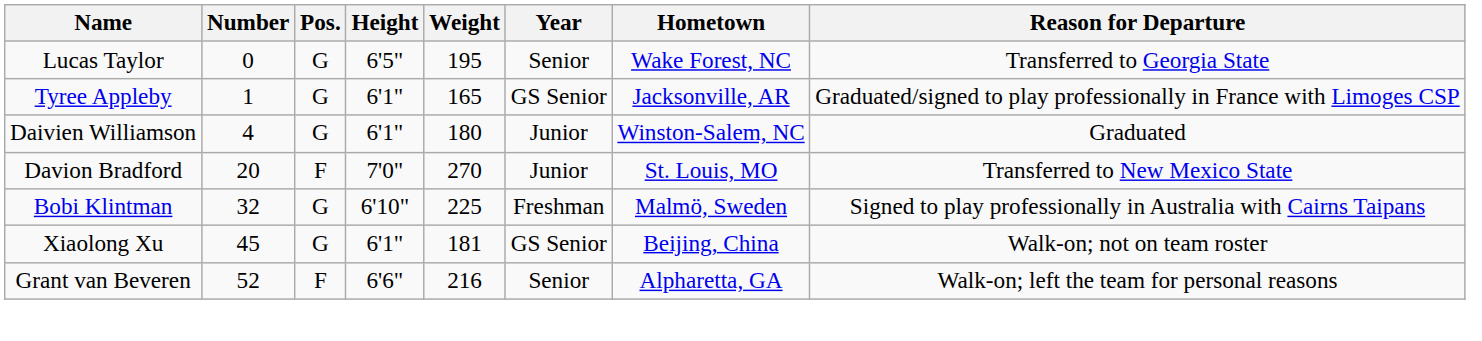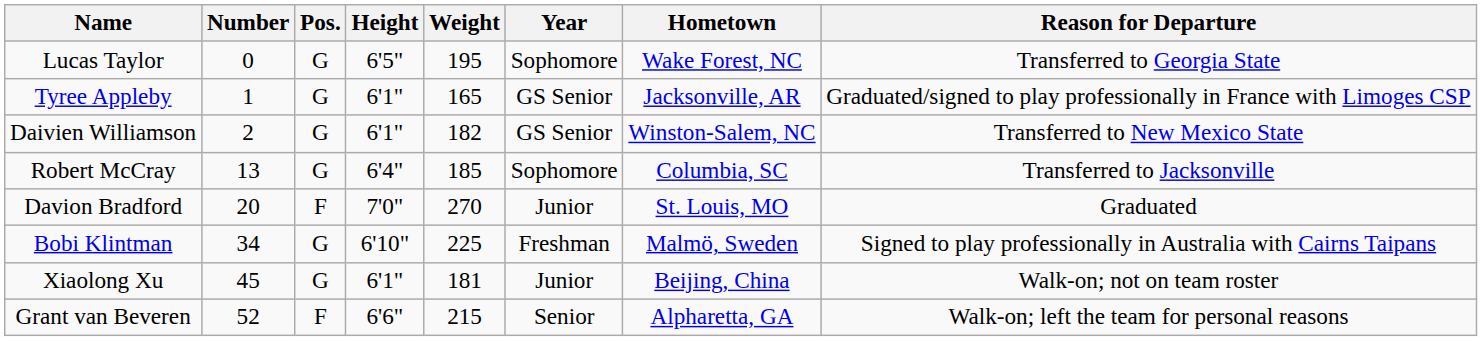(559, 59) Senior -> (564, 59) Sophomore
(248, 133) 4 -> (248, 133) 2
(465, 133) 180 -> (465, 133) 182
(559, 133) Junior -> (564, 133) GS Senior
(1138, 133) Graduated -> (1148, 133) Transferred to New Mexico State
+ row: (103, 170)
(1138, 170) Transferred to New Mexico State -> (1148, 206) Graduated
(248, 206) 32 -> (248, 243) 34
(559, 243) GS Senior -> (564, 280) Junior
(465, 280) 216 -> (465, 317) 215
